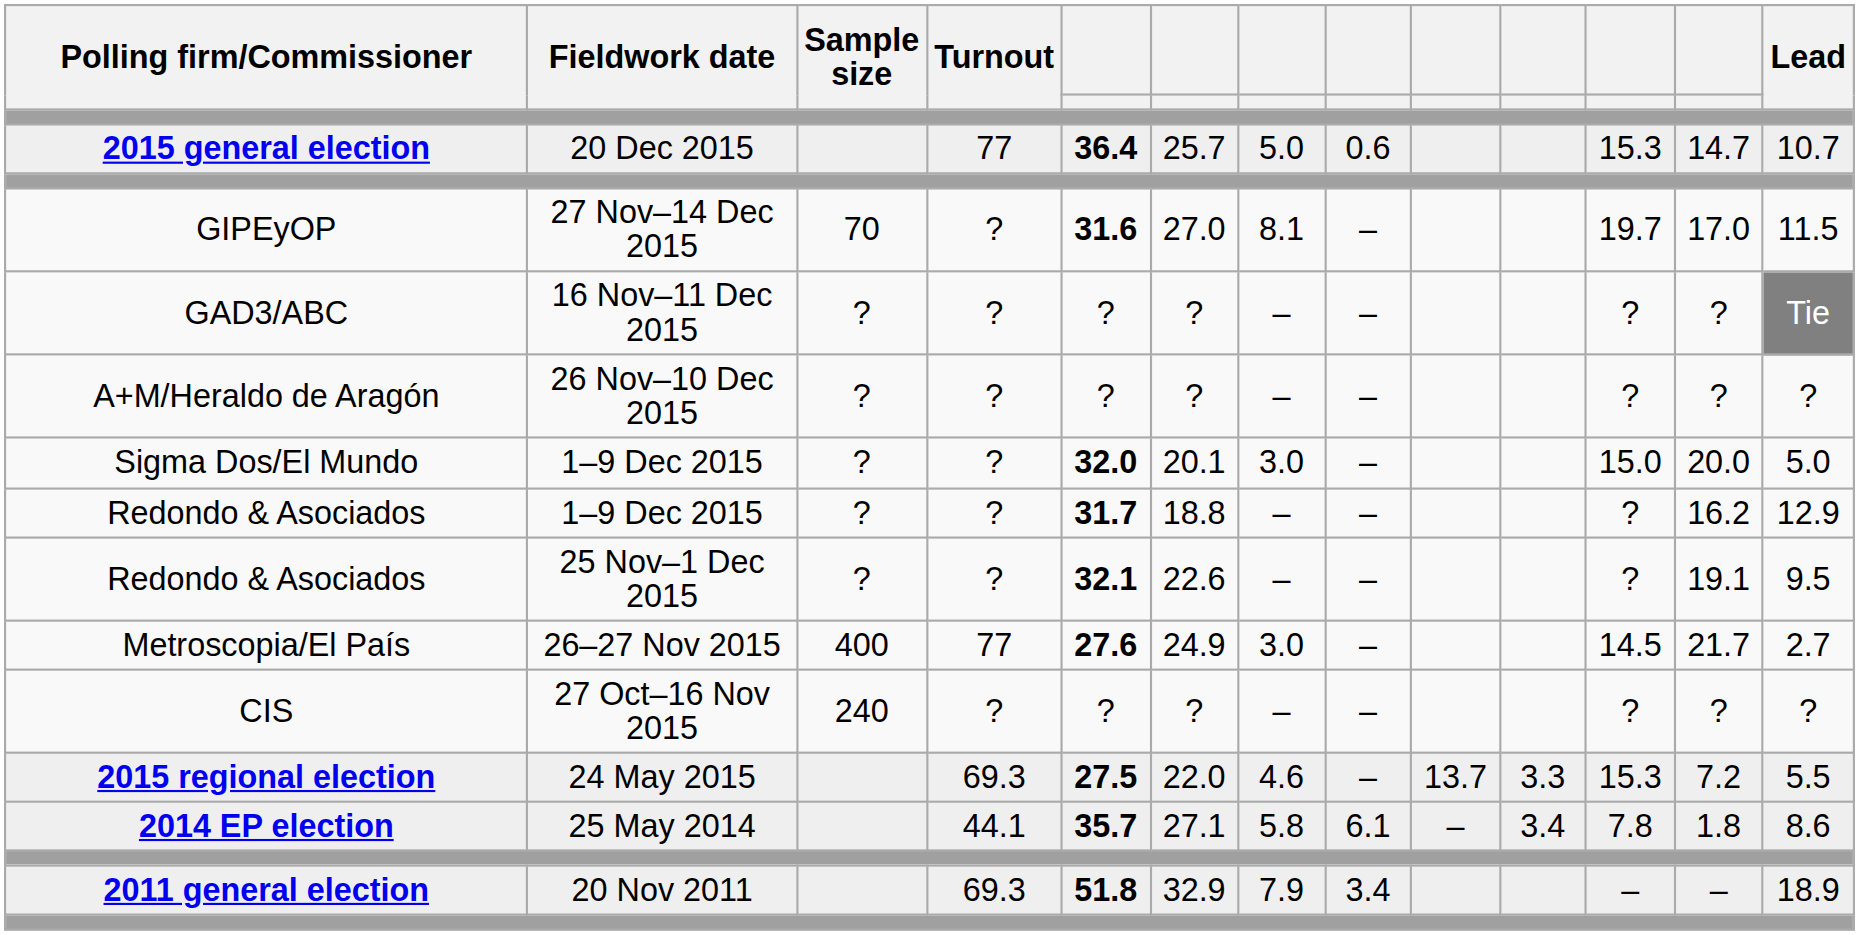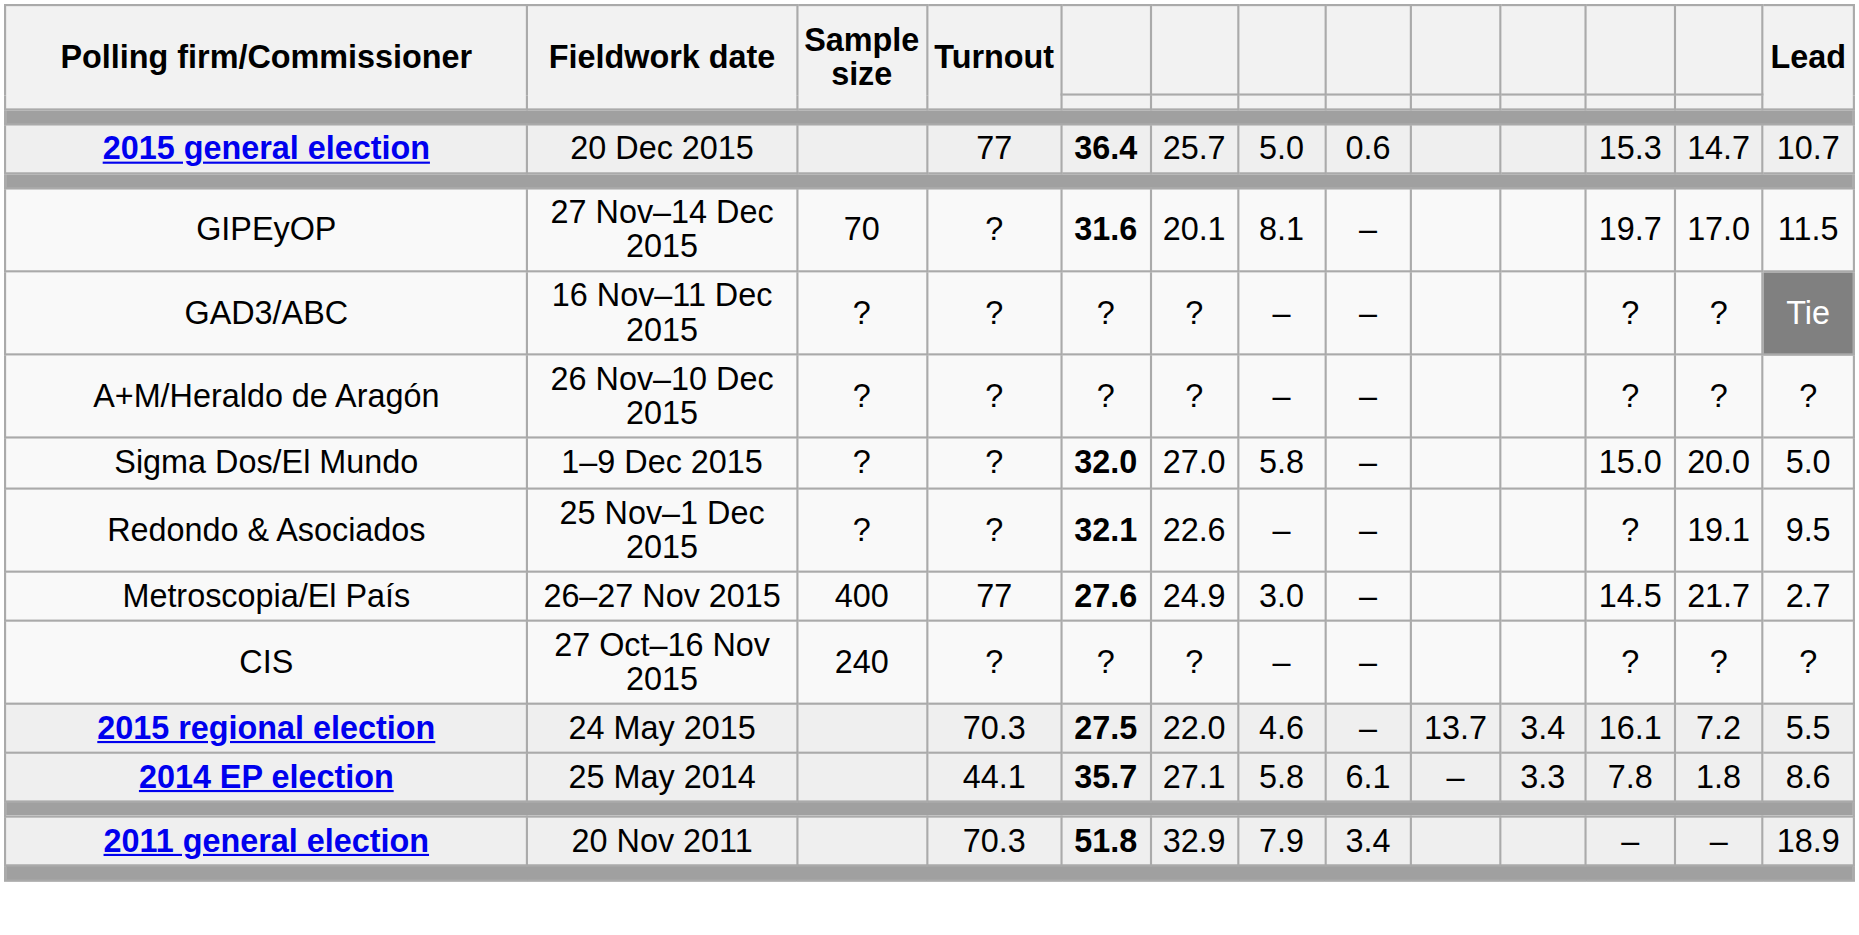(1194, 230) 27.0 -> (1194, 230) 20.1
(1194, 462) 20.1 -> (1194, 462) 27.0
(1282, 462) 3.0 -> (1282, 462) 5.8
- row: (266, 511)
(994, 776) 69.3 -> (994, 727) 70.3
(1543, 776) 3.3 -> (1543, 727) 3.4
(1630, 776) 15.3 -> (1630, 727) 16.1
(1543, 825) 3.4 -> (1543, 776) 3.3
(994, 889) 69.3 -> (994, 840) 70.3
